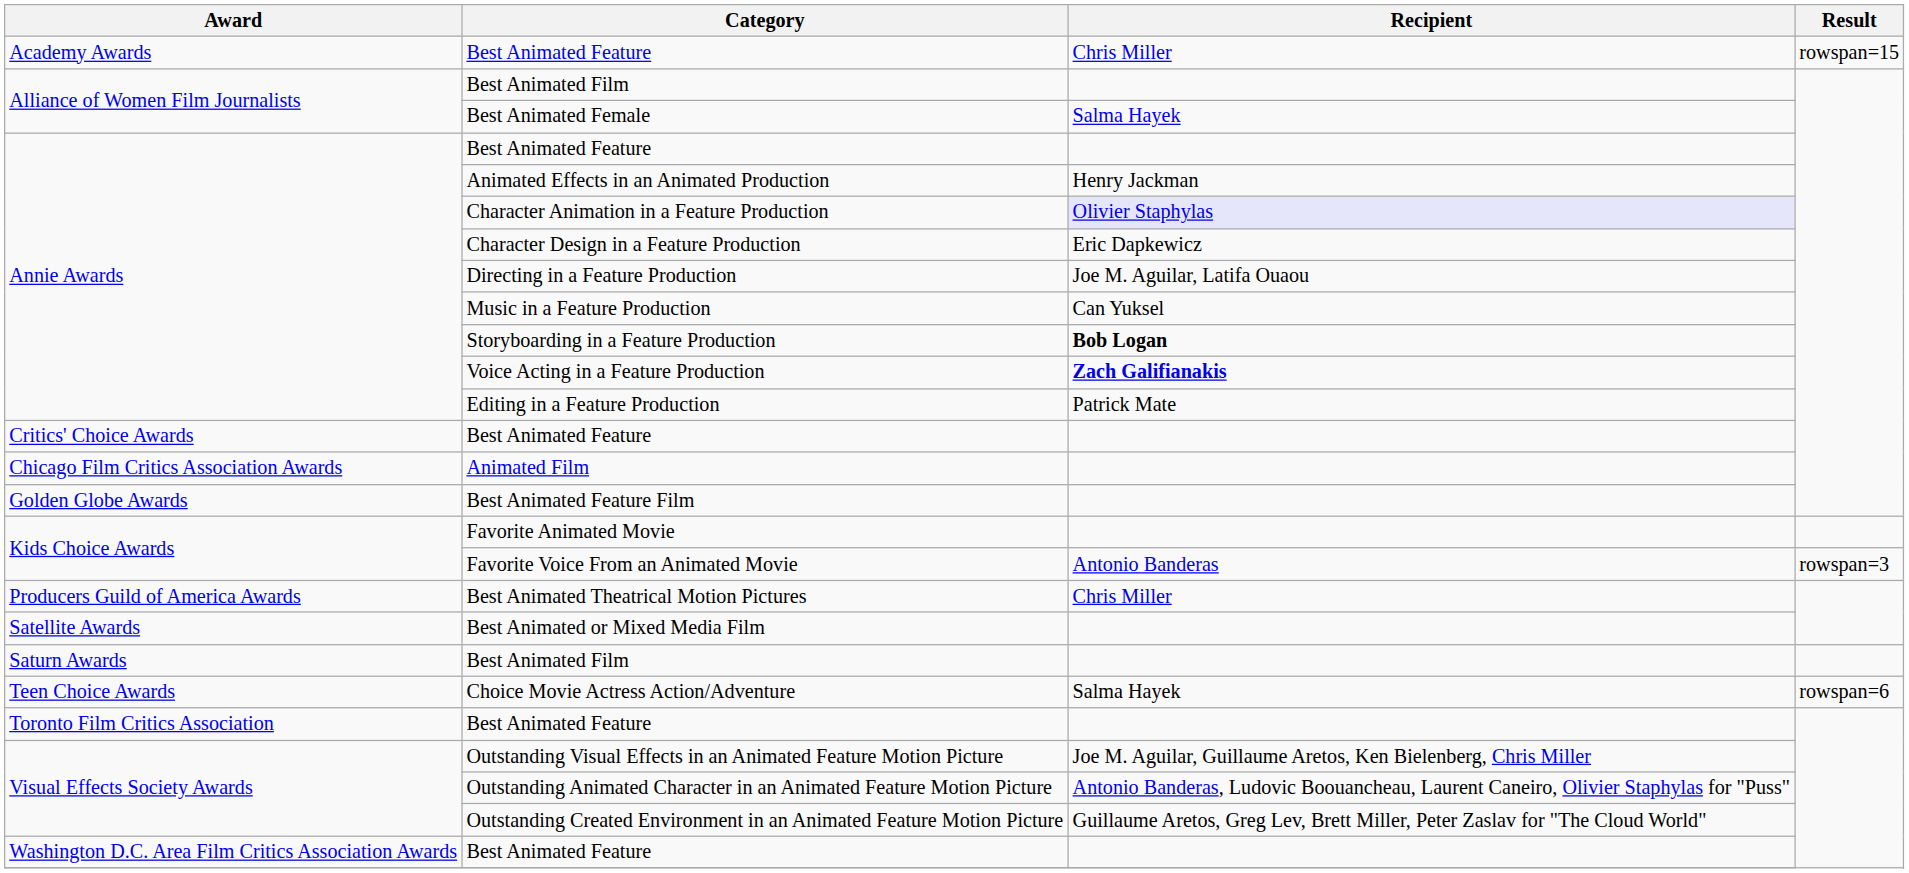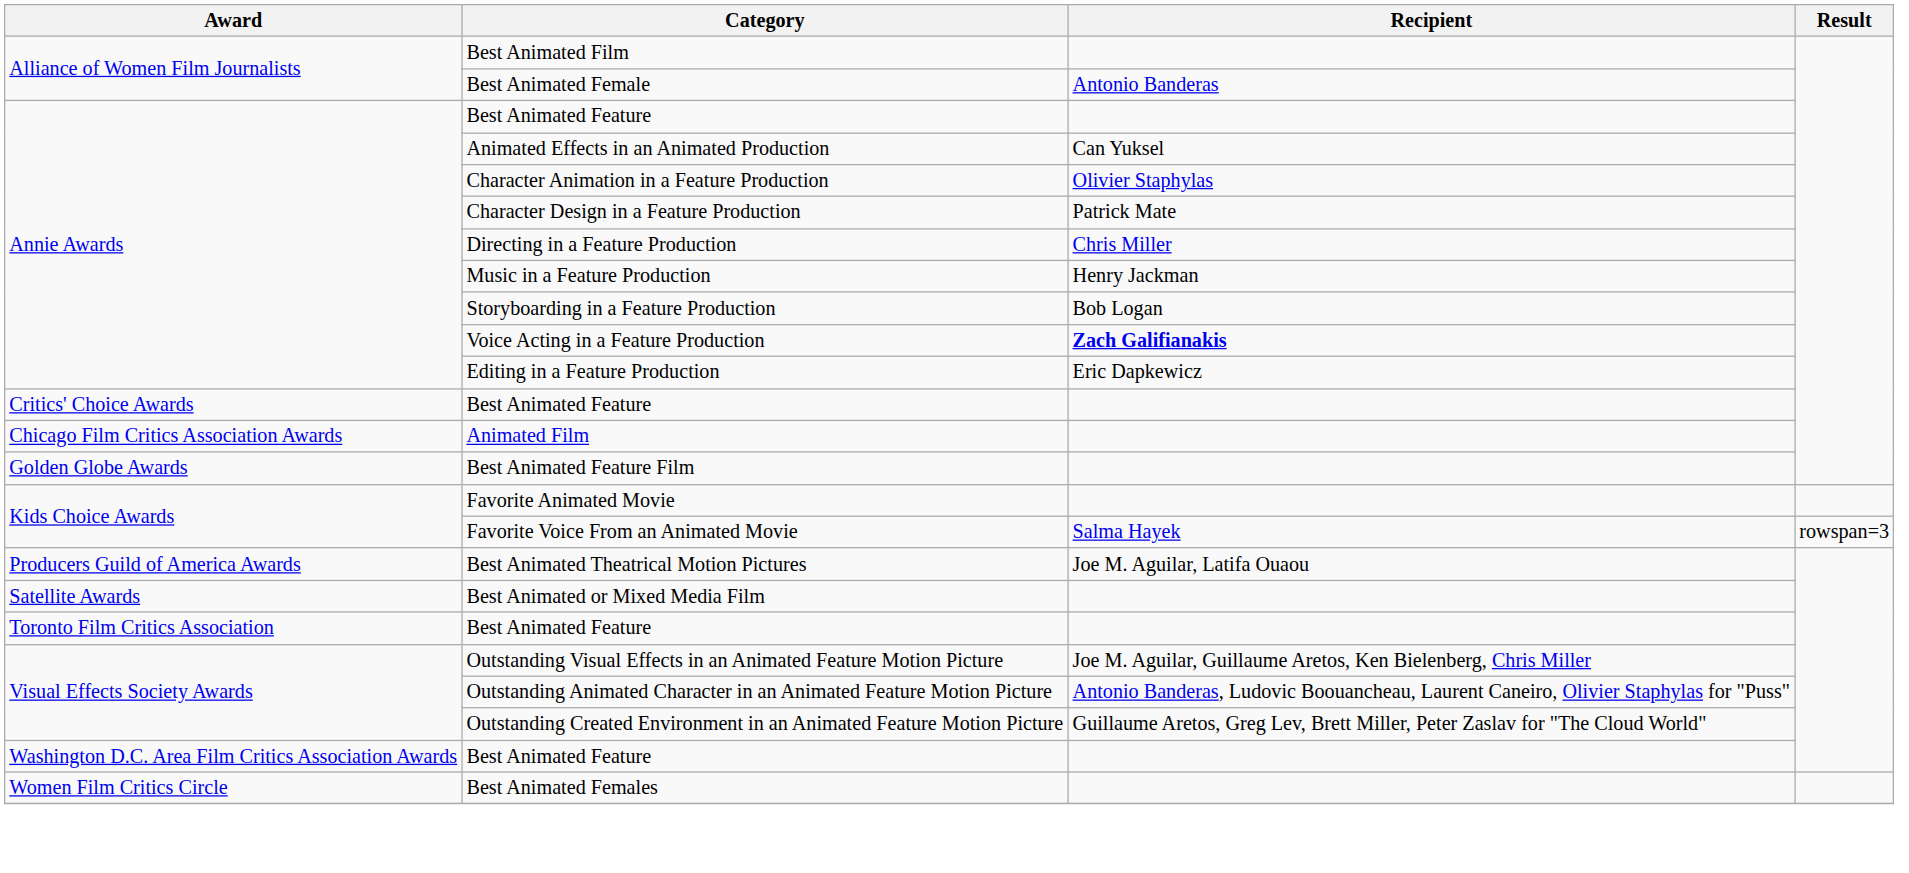- row: (80, 52)
(1127, 116) Salma Hayek -> (1146, 84) Antonio Banderas
(1136, 180) Henry Jackman -> (1118, 148) Can Yuksel
(1143, 212) lavender background -> (1143, 180) no background
(1137, 244) Eric Dapkewicz -> (1124, 212) Patrick Mate
(1191, 276) Joe M. Aguilar, Latifa Ouaou -> (1122, 244) Chris Miller
(1118, 308) Can Yuksel -> (1136, 276) Henry Jackman
(1120, 340) bold -> (1118, 308) normal
(1124, 404) Patrick Mate -> (1137, 372) Eric Dapkewicz
(1146, 564) Antonio Banderas -> (1127, 532) Salma Hayek
(1122, 595) Chris Miller -> (1191, 564) Joe M. Aguilar, Latifa Ouaou
- row: (68, 659)
- row: (92, 691)
+ row: (118, 787)
